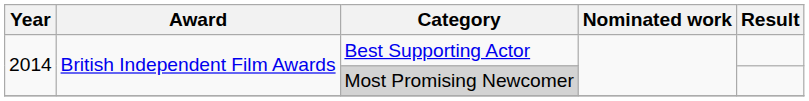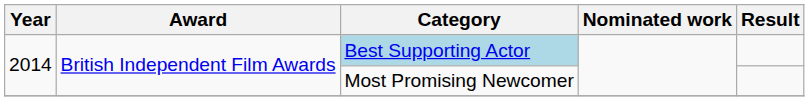(437, 50) no background -> (437, 50) lightblue background
(459, 80) lightgrey background -> (459, 80) no background
